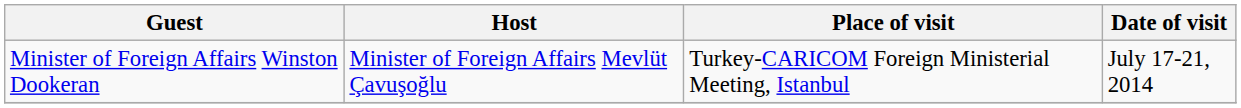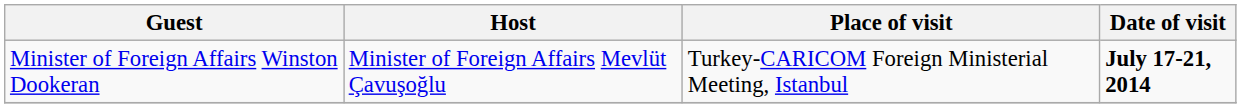(1159, 71) normal -> (1158, 71) bold
